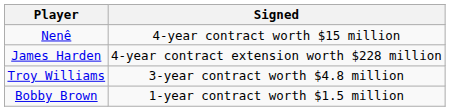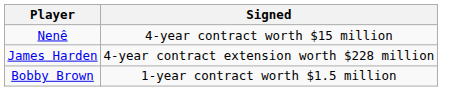- row: (56, 76)
